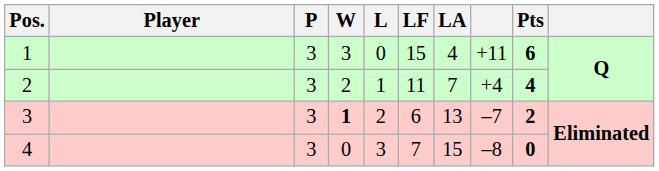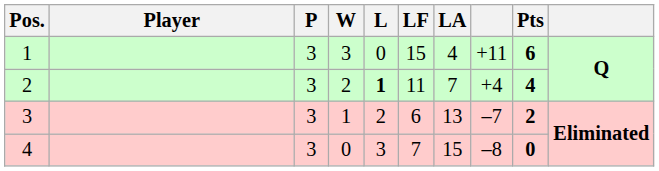(381, 85) normal -> (381, 85) bold
(346, 117) bold -> (346, 117) normal
